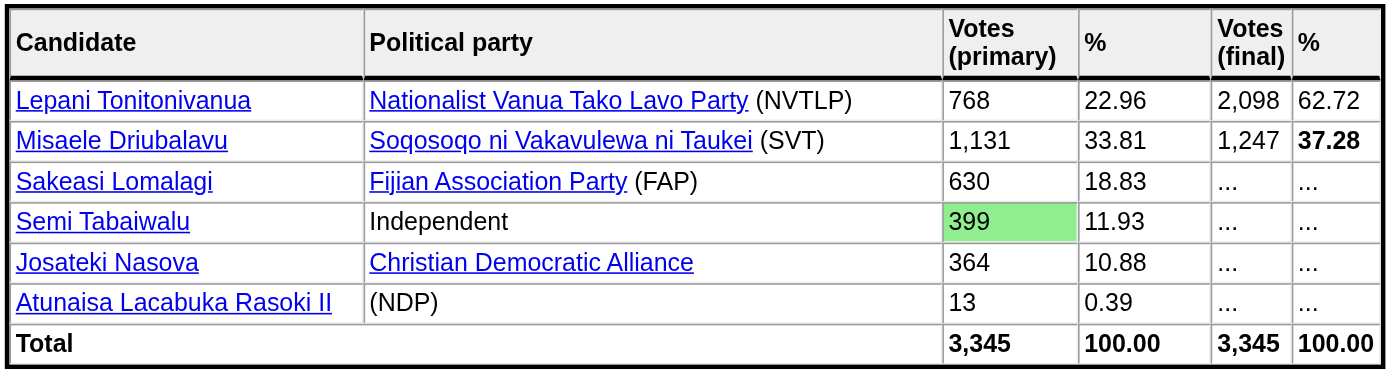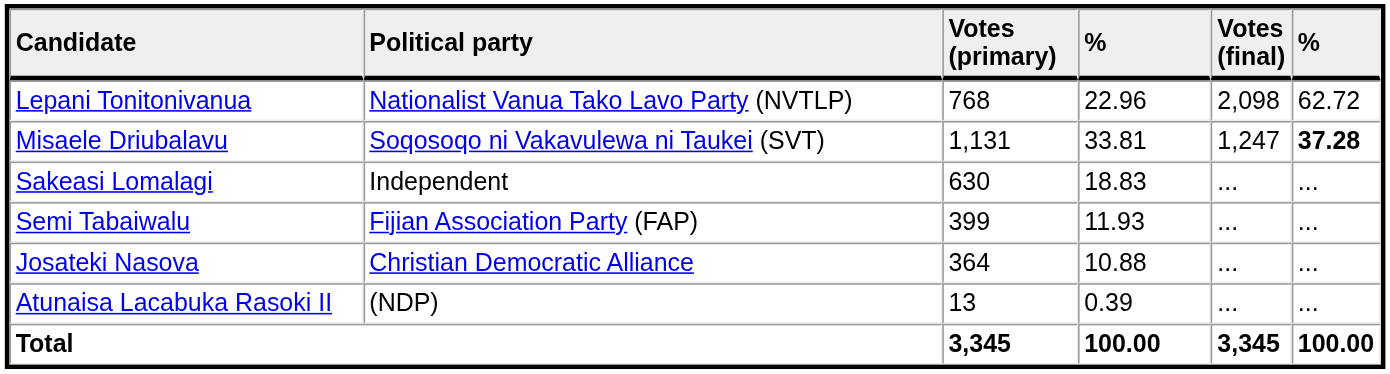(534, 181) Fijian Association Party (FAP) -> (439, 181) Independent
(439, 222) Independent -> (534, 222) Fijian Association Party (FAP)
(969, 222) lightgreen background -> (969, 222) no background
